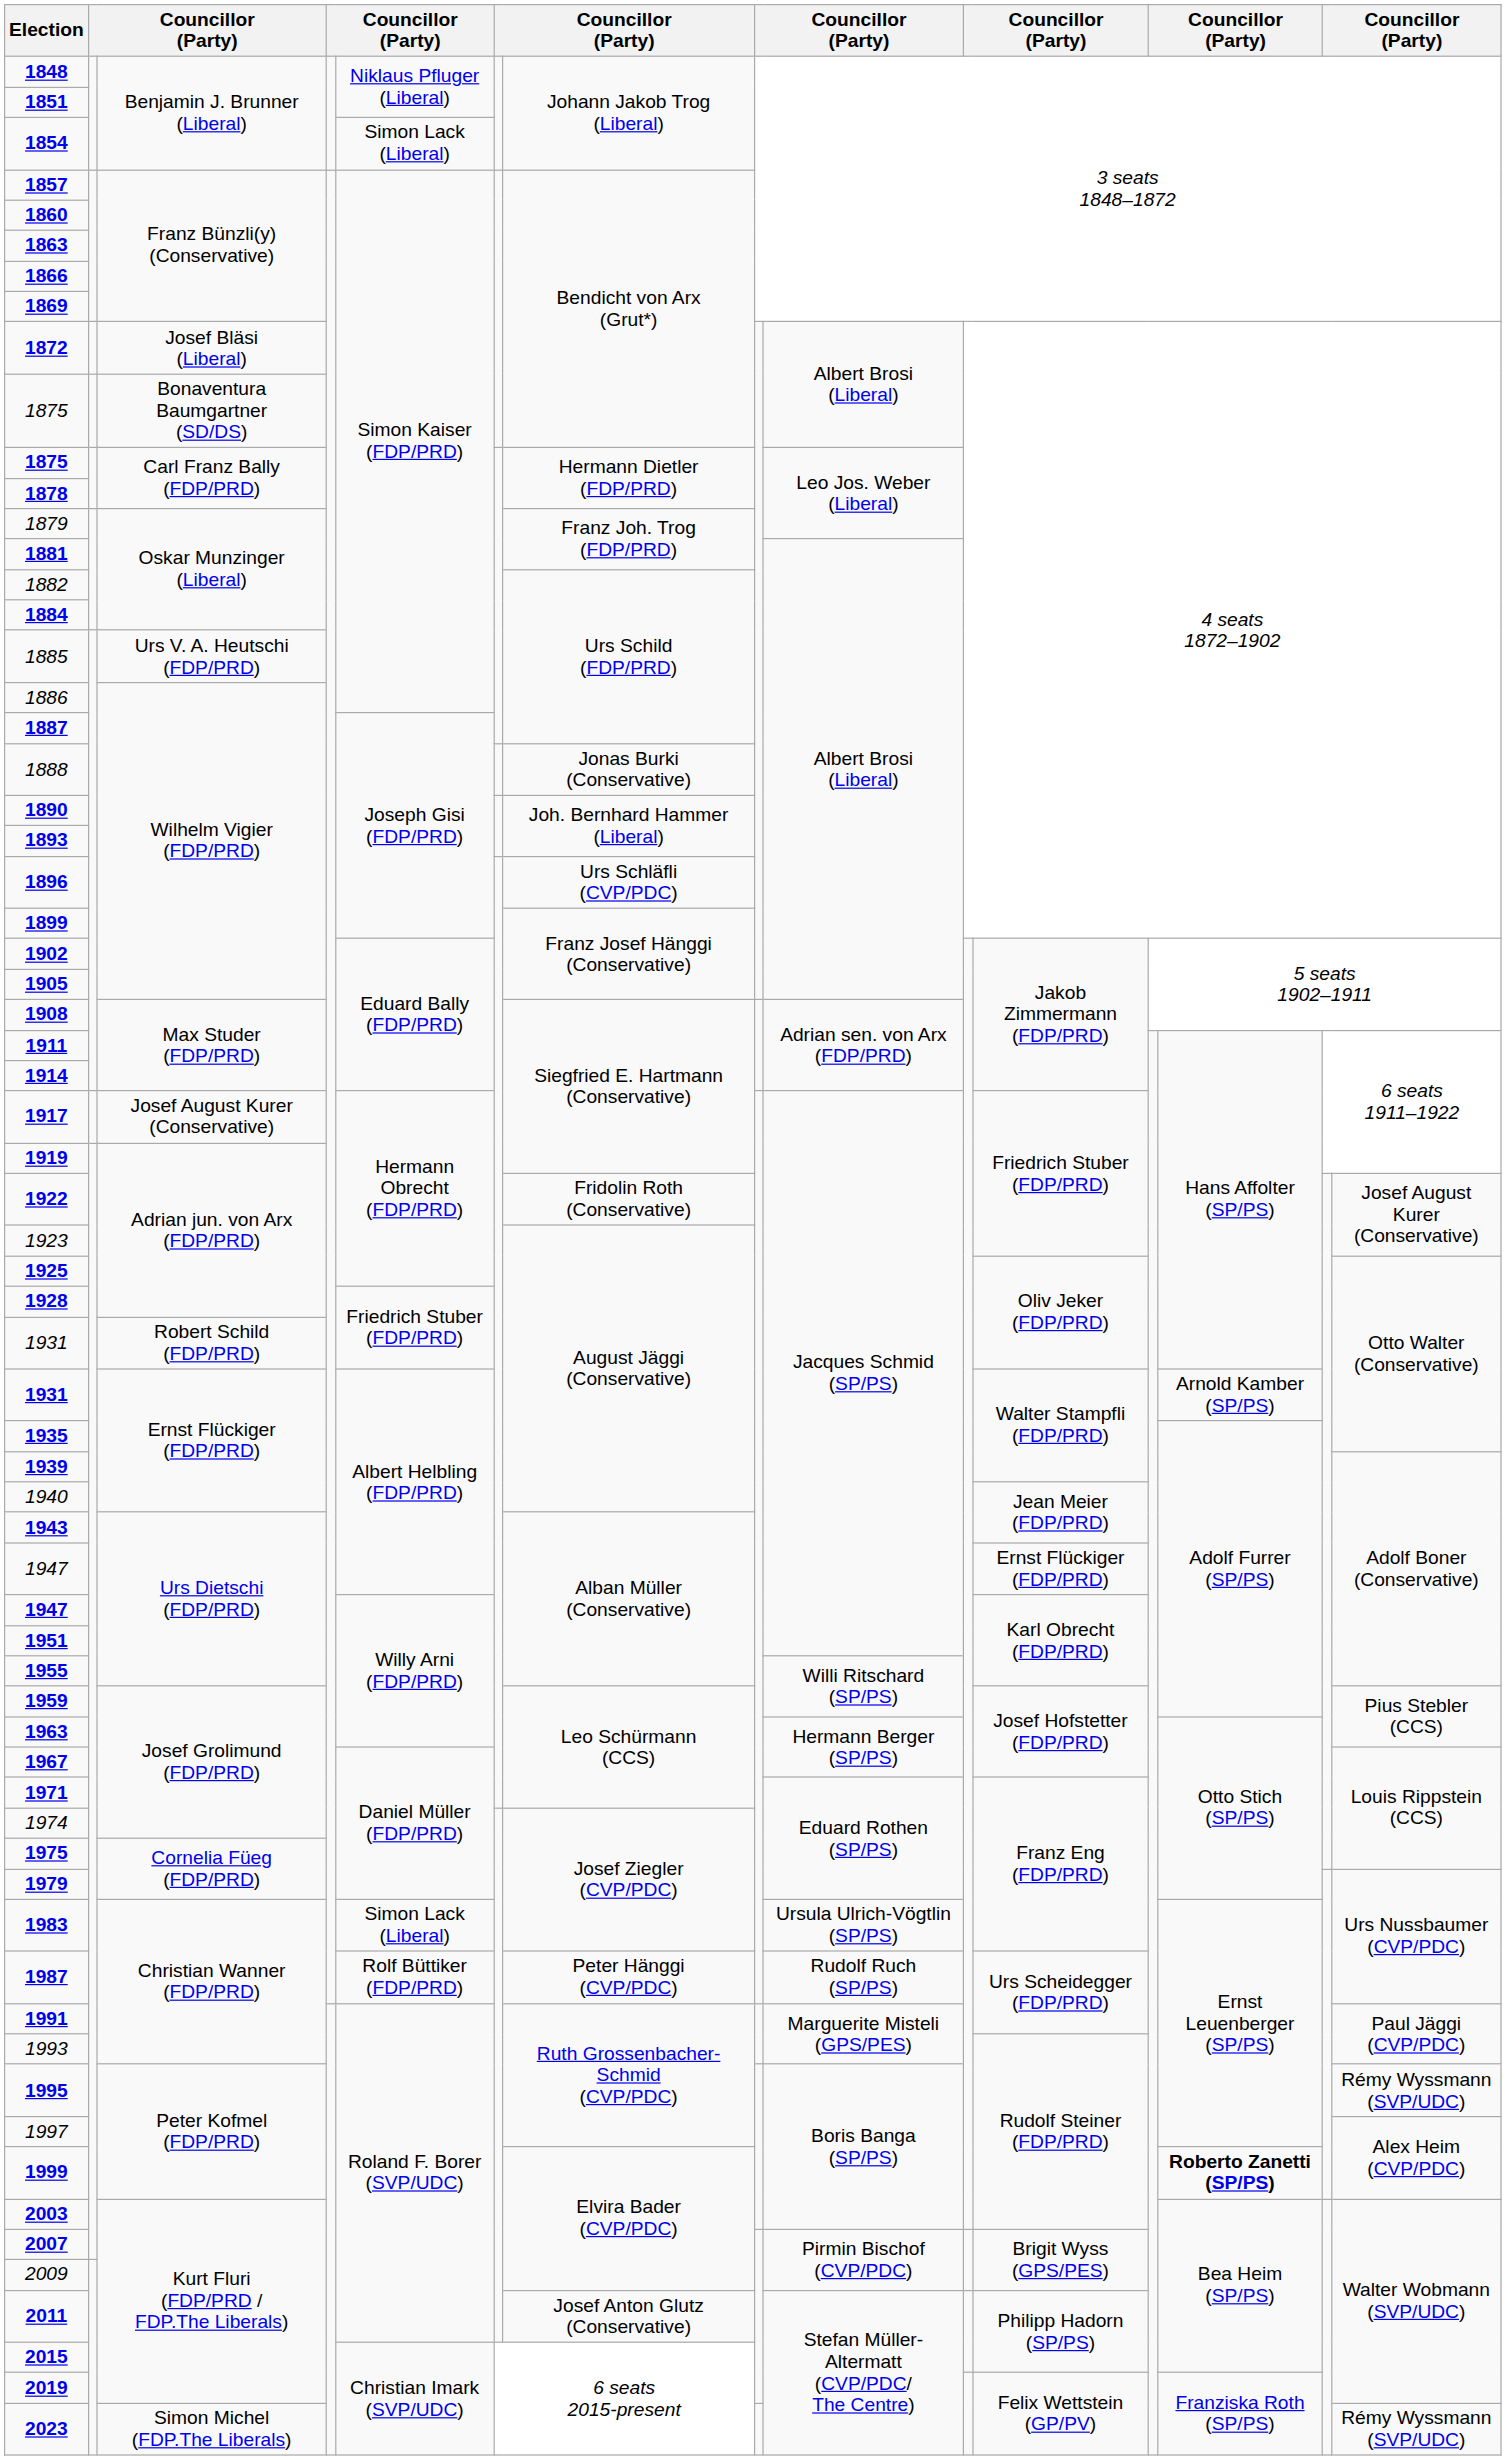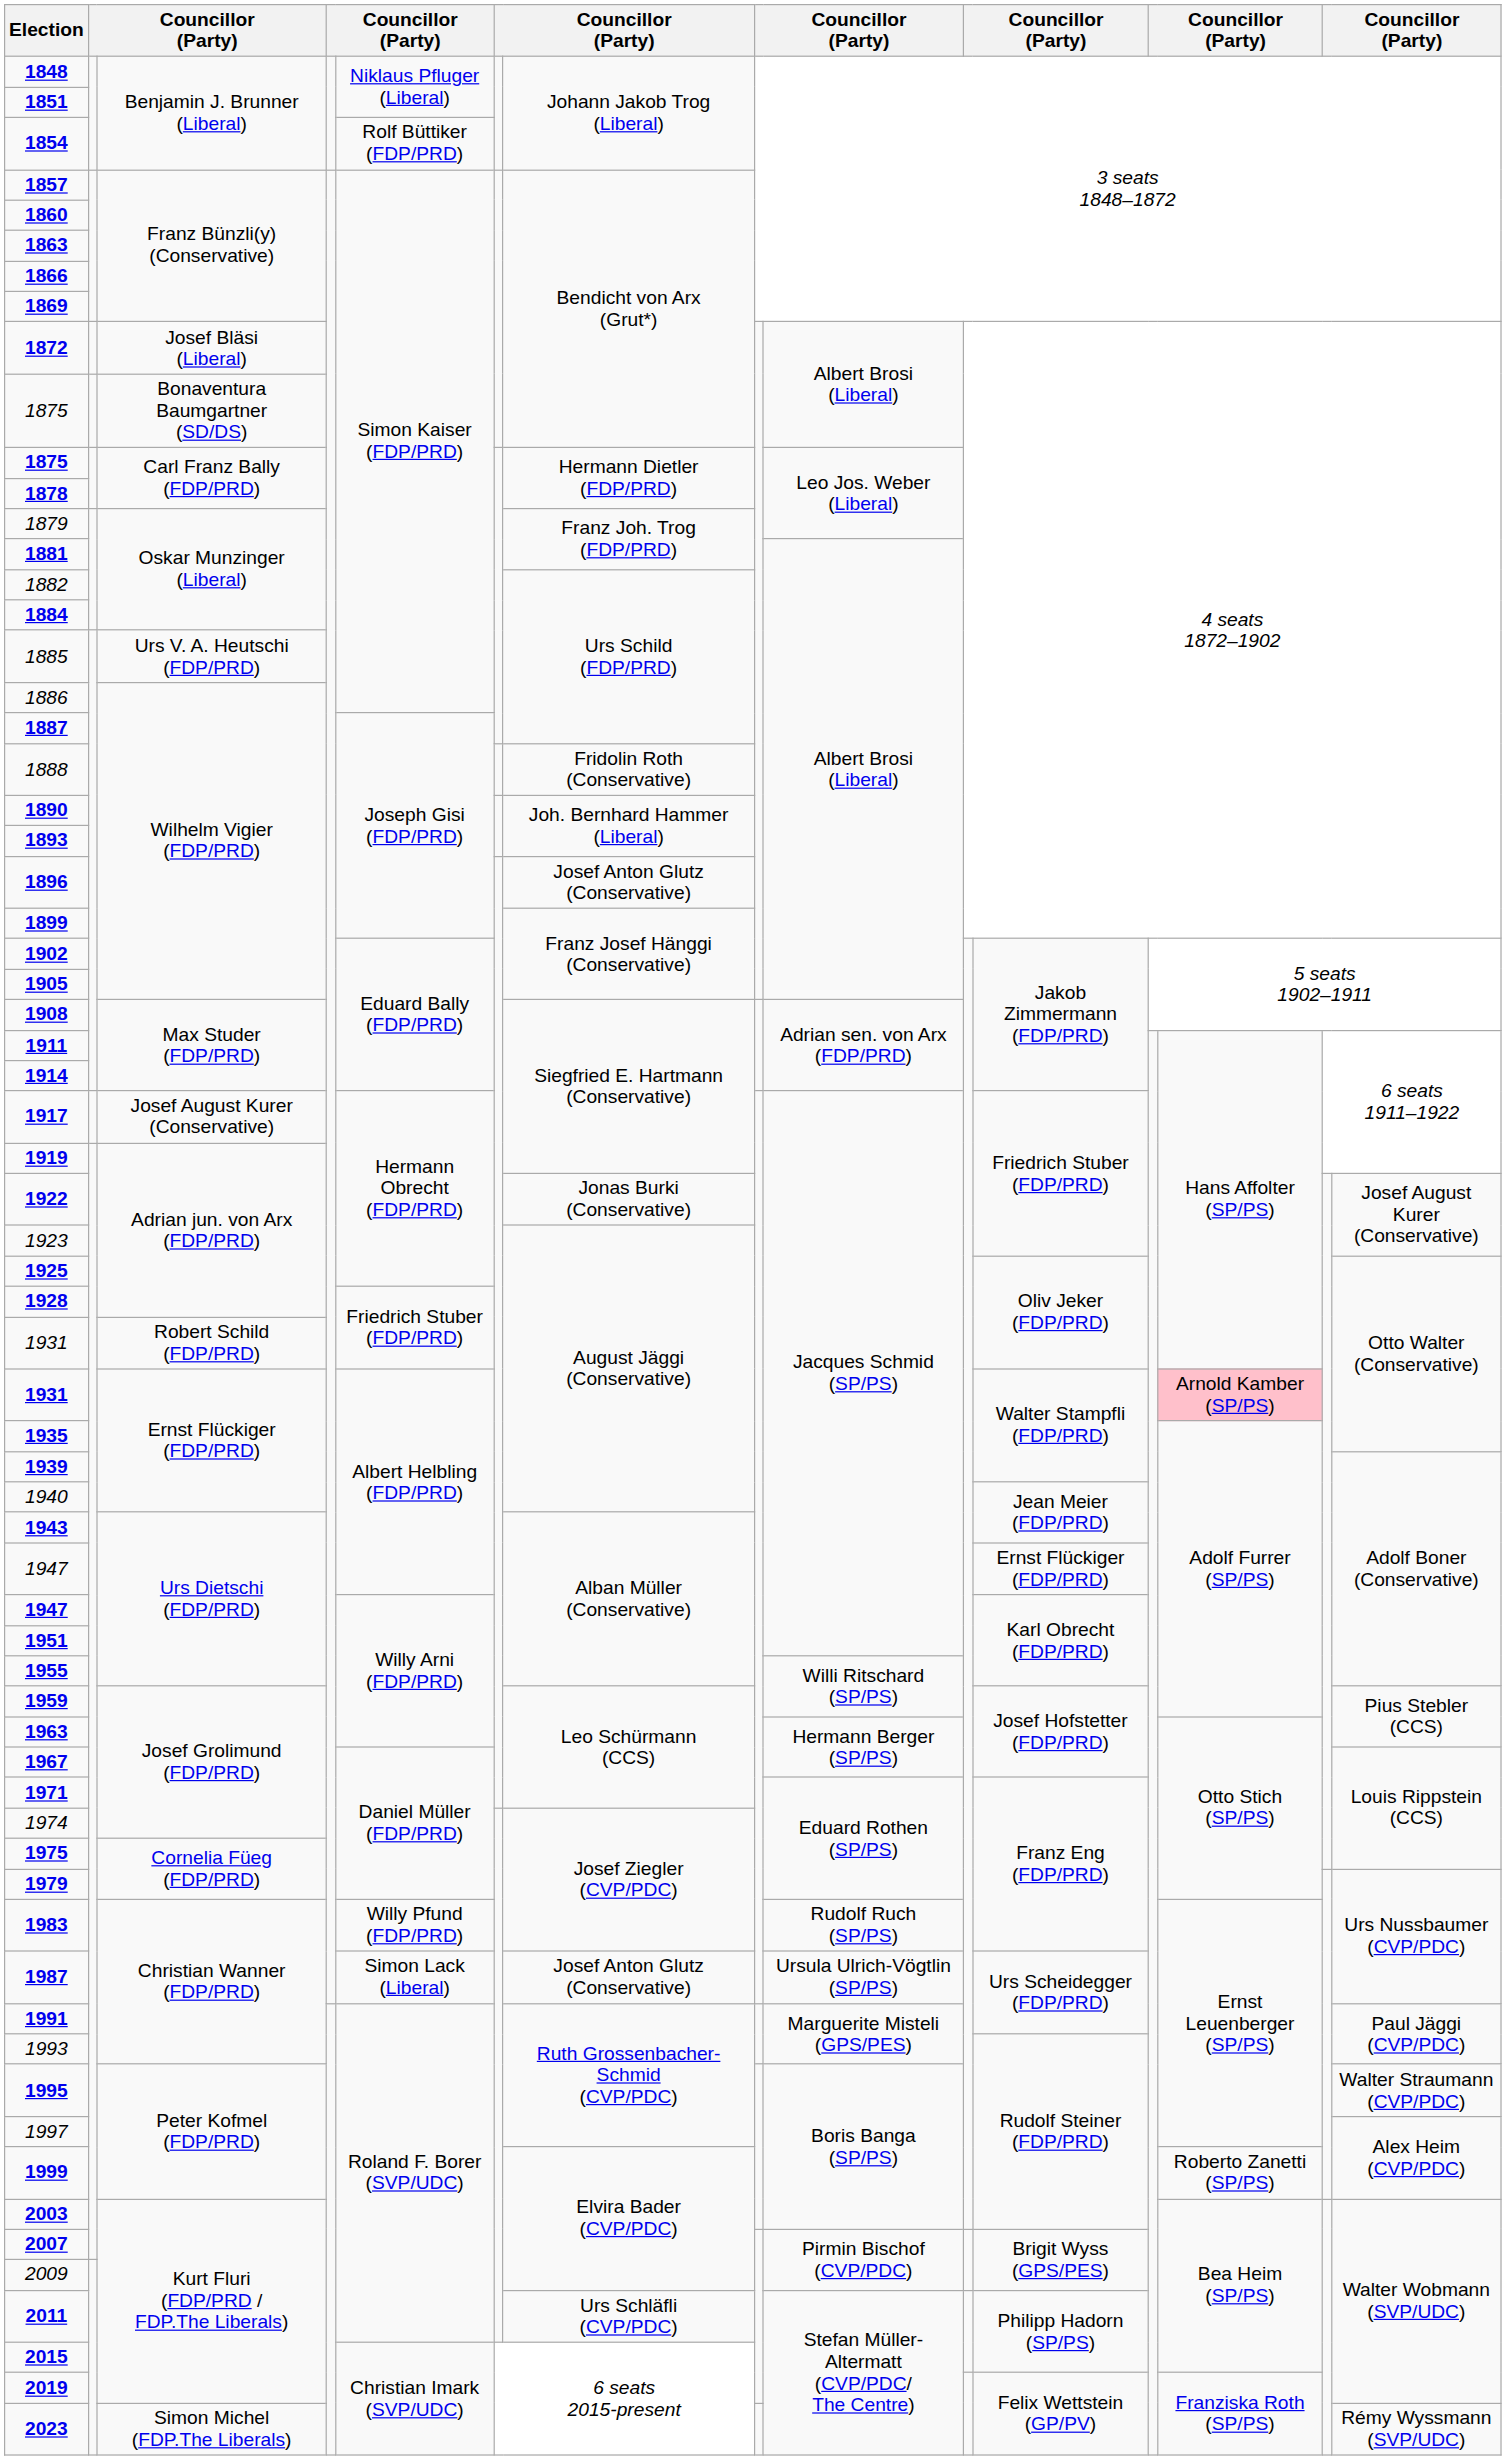(415, 143) Simon Lack (Liberal) -> (415, 143) Rolf Büttiker (FDP/PRD)
(629, 769) Jonas Burki (Conservative) -> (629, 769) Fridolin Roth (Conservative)
(629, 882) Urs Schläfli (CVP/PDC) -> (629, 882) Josef Anton Glutz (Conservative)
(629, 1199) Fridolin Roth (Conservative) -> (629, 1199) Jonas Burki (Conservative)
(1240, 1394) no background -> (1240, 1394) pink background
(415, 1925) Simon Lack (Liberal) -> (415, 1925) Willy Pfund (FDP/PRD)
(863, 1925) Ursula Ulrich-Vögtlin (SP/PS) -> (863, 1925) Rudolf Ruch (SP/PS)
(415, 1977) Rolf Büttiker (FDP/PRD) -> (415, 1977) Simon Lack (Liberal)
(629, 1977) Peter Hänggi (CVP/PDC) -> (629, 1977) Josef Anton Glutz (Conservative)
(863, 1977) Rudolf Ruch (SP/PS) -> (863, 1977) Ursula Ulrich-Vögtlin (SP/PS)
(1416, 2090) Rémy Wyssmann (SVP/UDC) -> (1416, 2090) Walter Straumann (CVP/PDC)
(1240, 2172) bold -> (1240, 2172) normal
(629, 2316) Josef Anton Glutz (Conservative) -> (629, 2316) Urs Schläfli (CVP/PDC)
